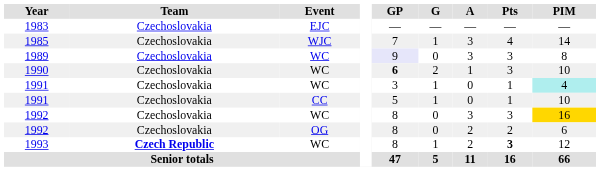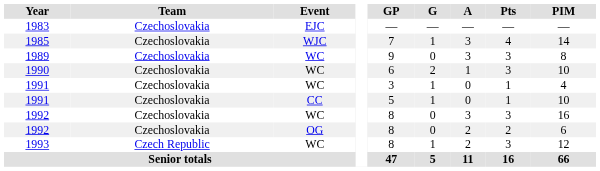(395, 55) lavender background -> (391, 55) no background
(395, 70) bold -> (391, 70) normal
(564, 85) paleturquoise background -> (564, 85) no background
(564, 115) gold background -> (564, 115) no background
(174, 144) bold -> (172, 144) normal
(510, 144) bold -> (508, 144) normal
